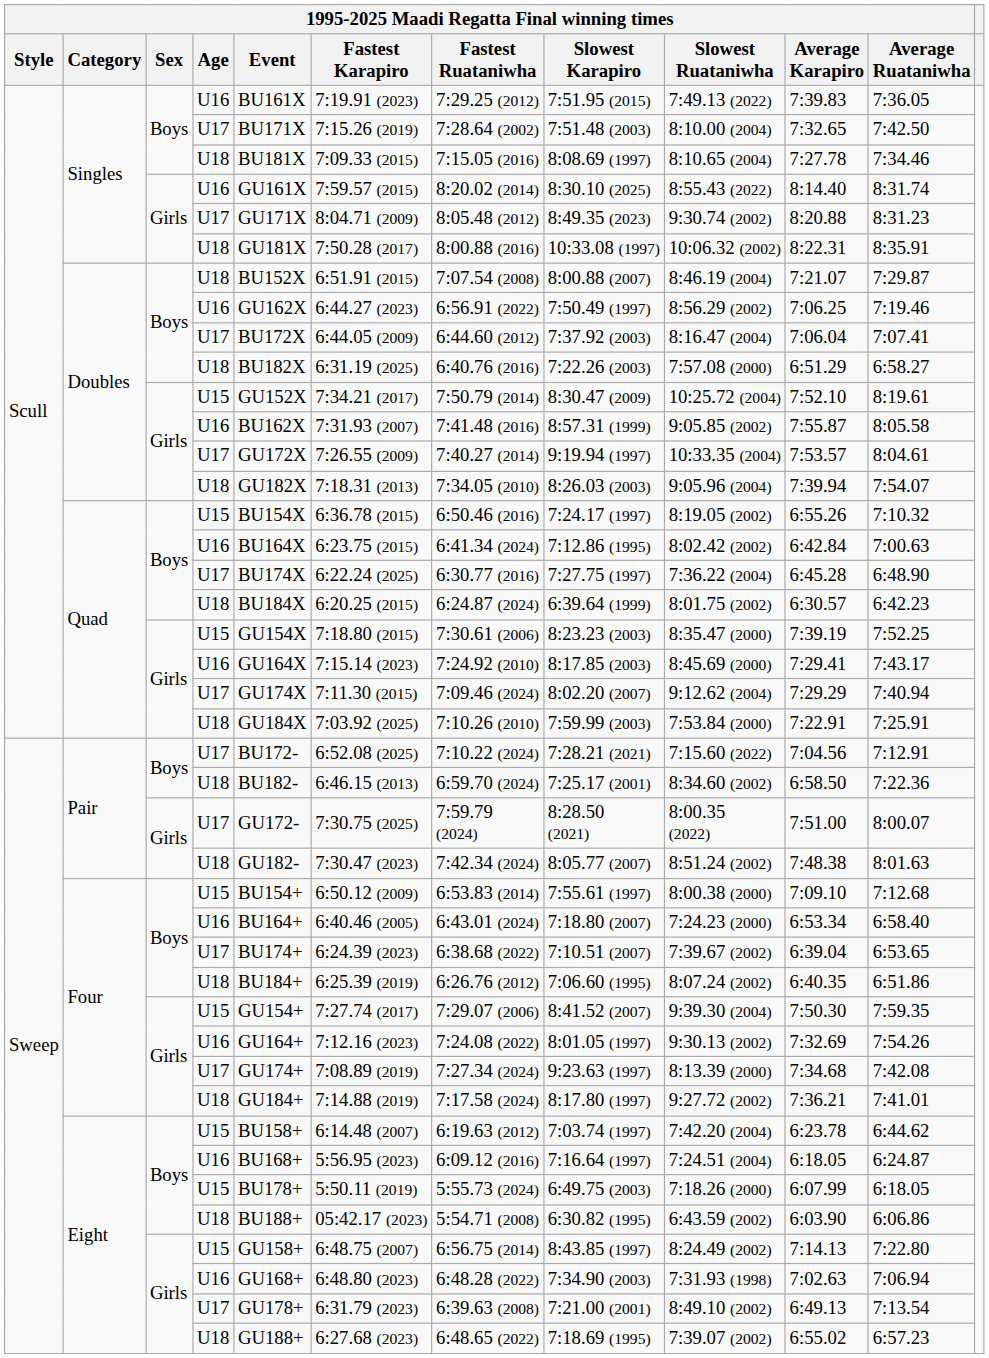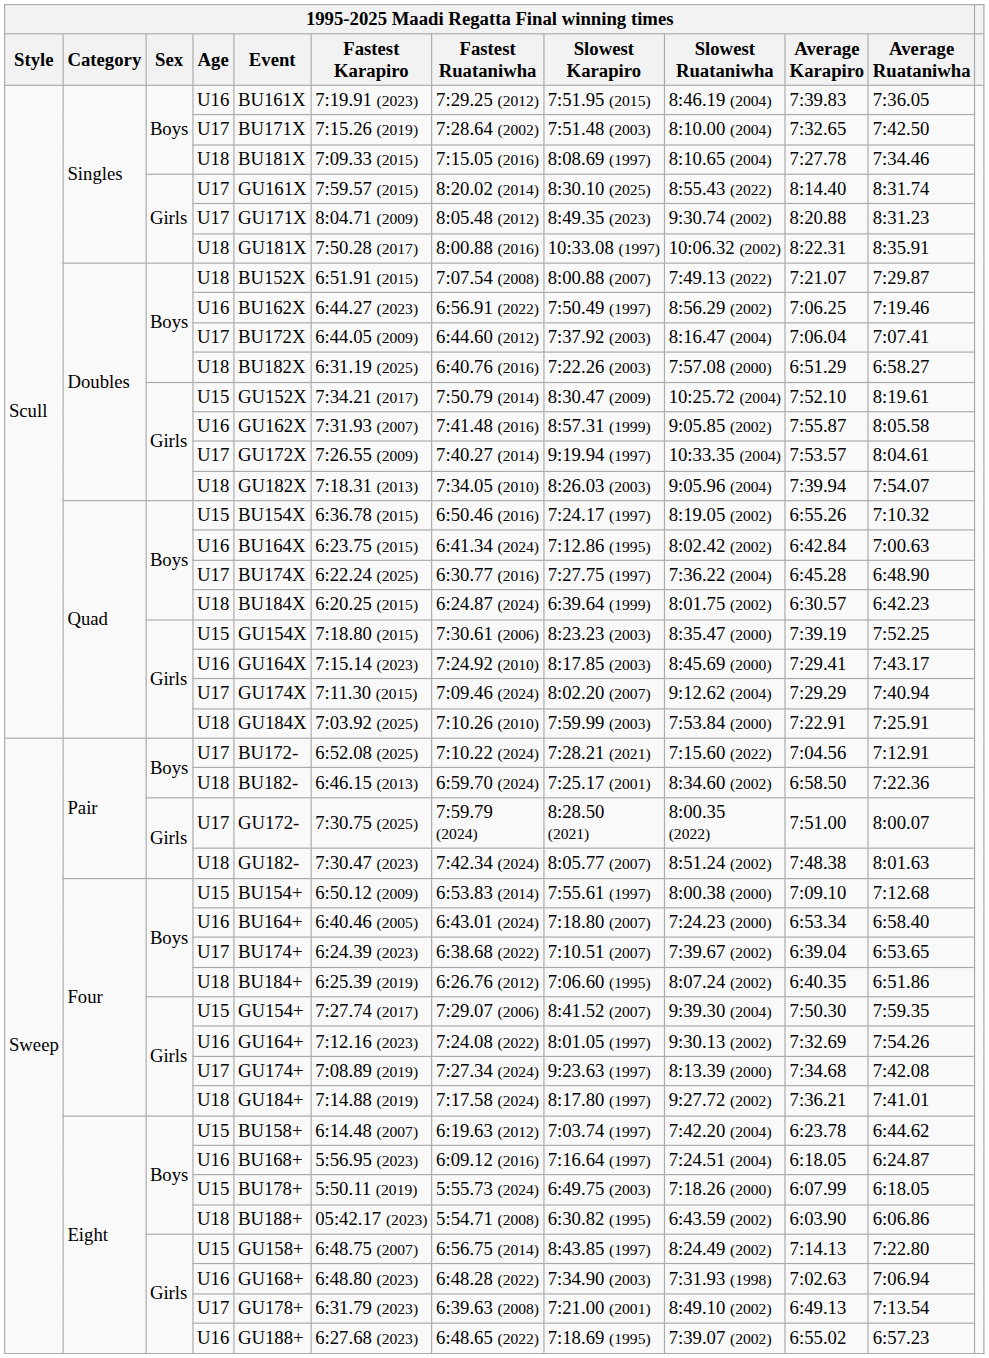(720, 99) 7:49.13 (2022) -> (720, 99) 8:46.19 (2004)
(213, 188) U16 -> (213, 188) U17
(720, 277) 8:46.19 (2004) -> (720, 277) 7:49.13 (2022)
(272, 307) GU162X -> (272, 307) BU162X
(272, 426) BU162X -> (272, 426) GU162X
(213, 1338) U18 -> (213, 1338) U16
